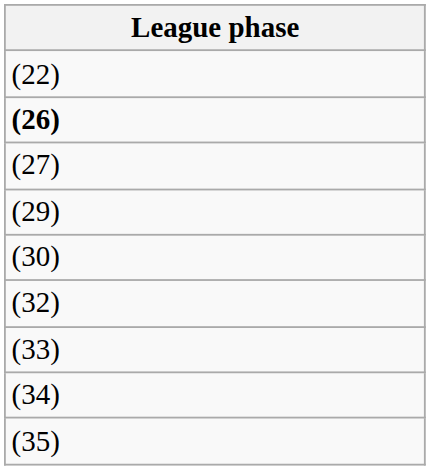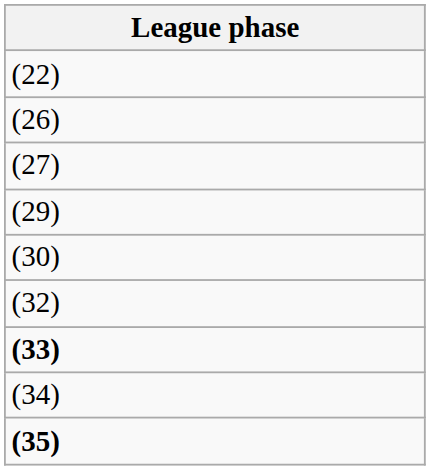(36, 119) bold -> (36, 119) normal
(36, 348) normal -> (36, 348) bold
(36, 440) normal -> (36, 440) bold
